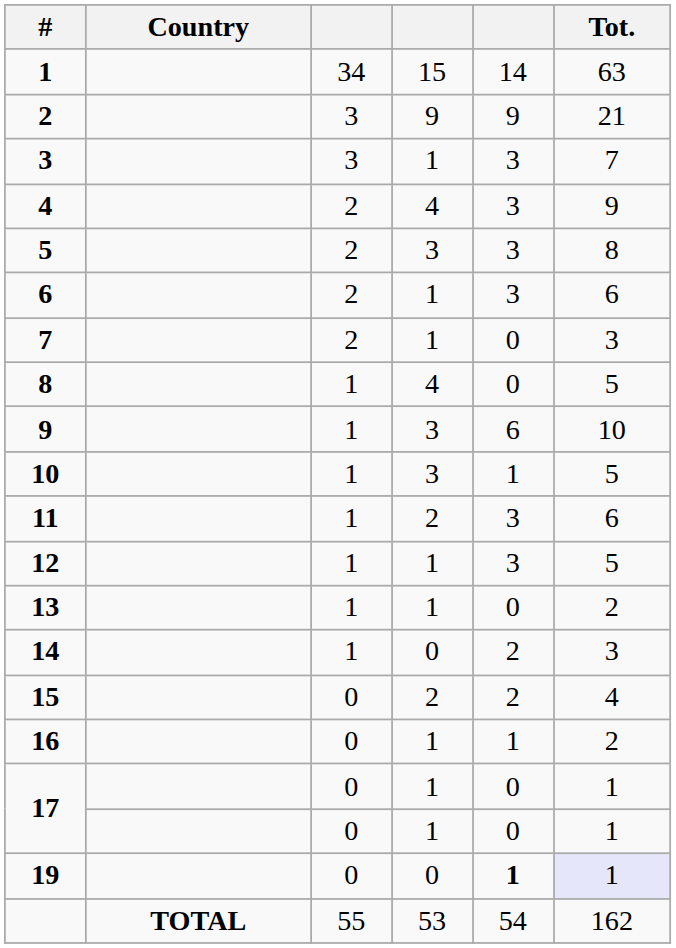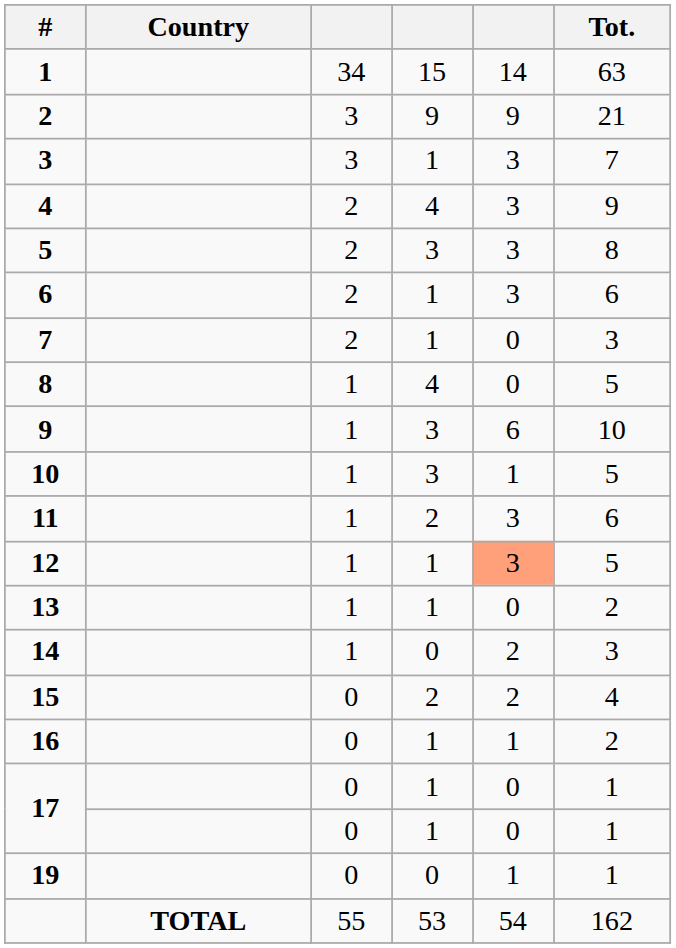(513, 562) no background -> (513, 562) lightsalmon background
(513, 875) bold -> (513, 875) normal
(612, 875) lavender background -> (612, 875) no background
